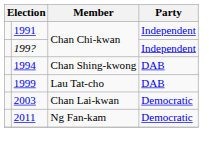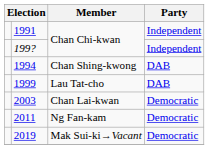+ row: (25, 135)
